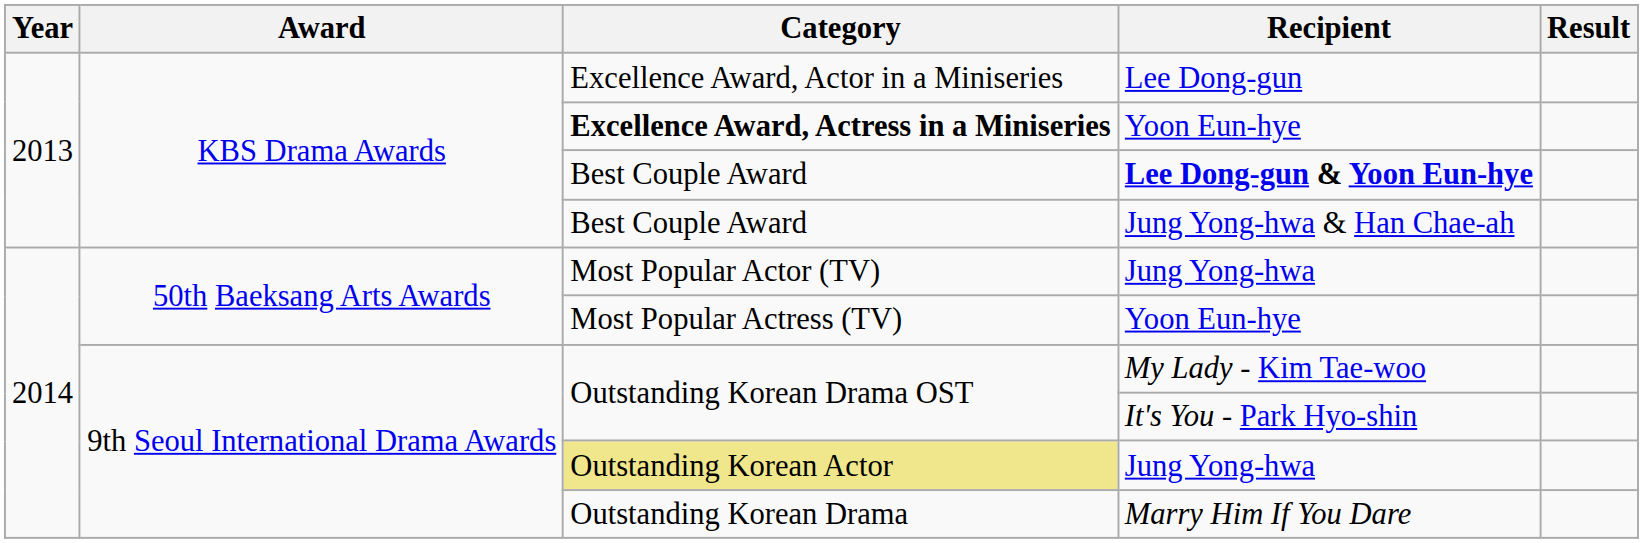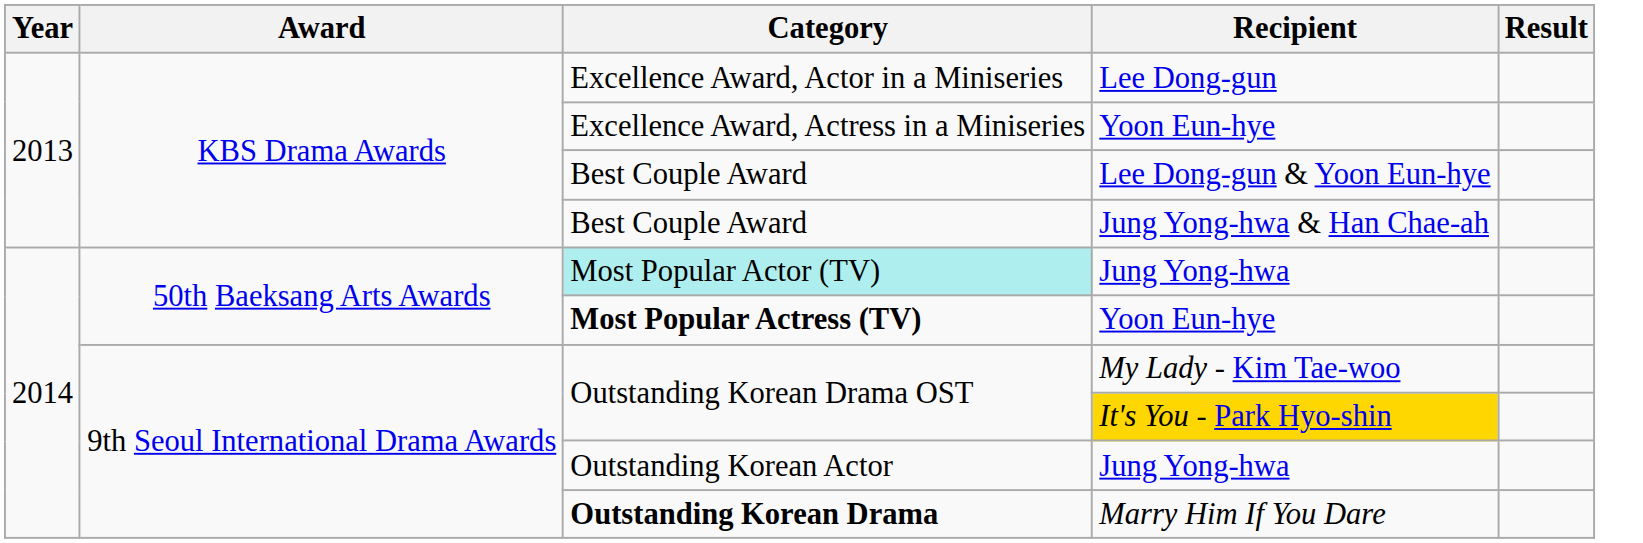(841, 125) bold -> (828, 125) normal
(1329, 174) bold -> (1295, 174) normal
(725, 271) no background -> (725, 271) paleturquoise background
(736, 319) normal -> (746, 319) bold
(1271, 416) no background -> (1246, 416) gold background
(732, 464) khaki background -> (732, 464) no background
(739, 513) normal -> (754, 513) bold
